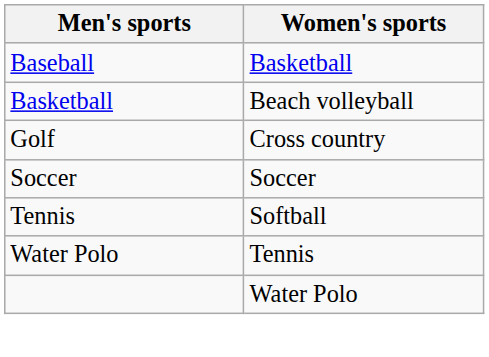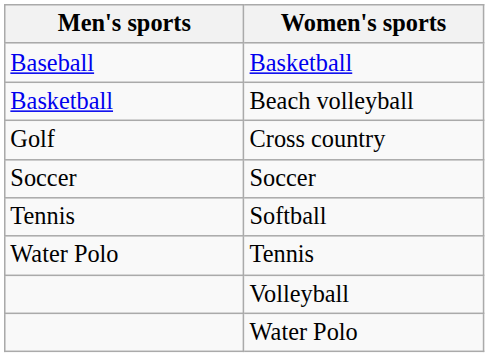+ row: (299, 293)
